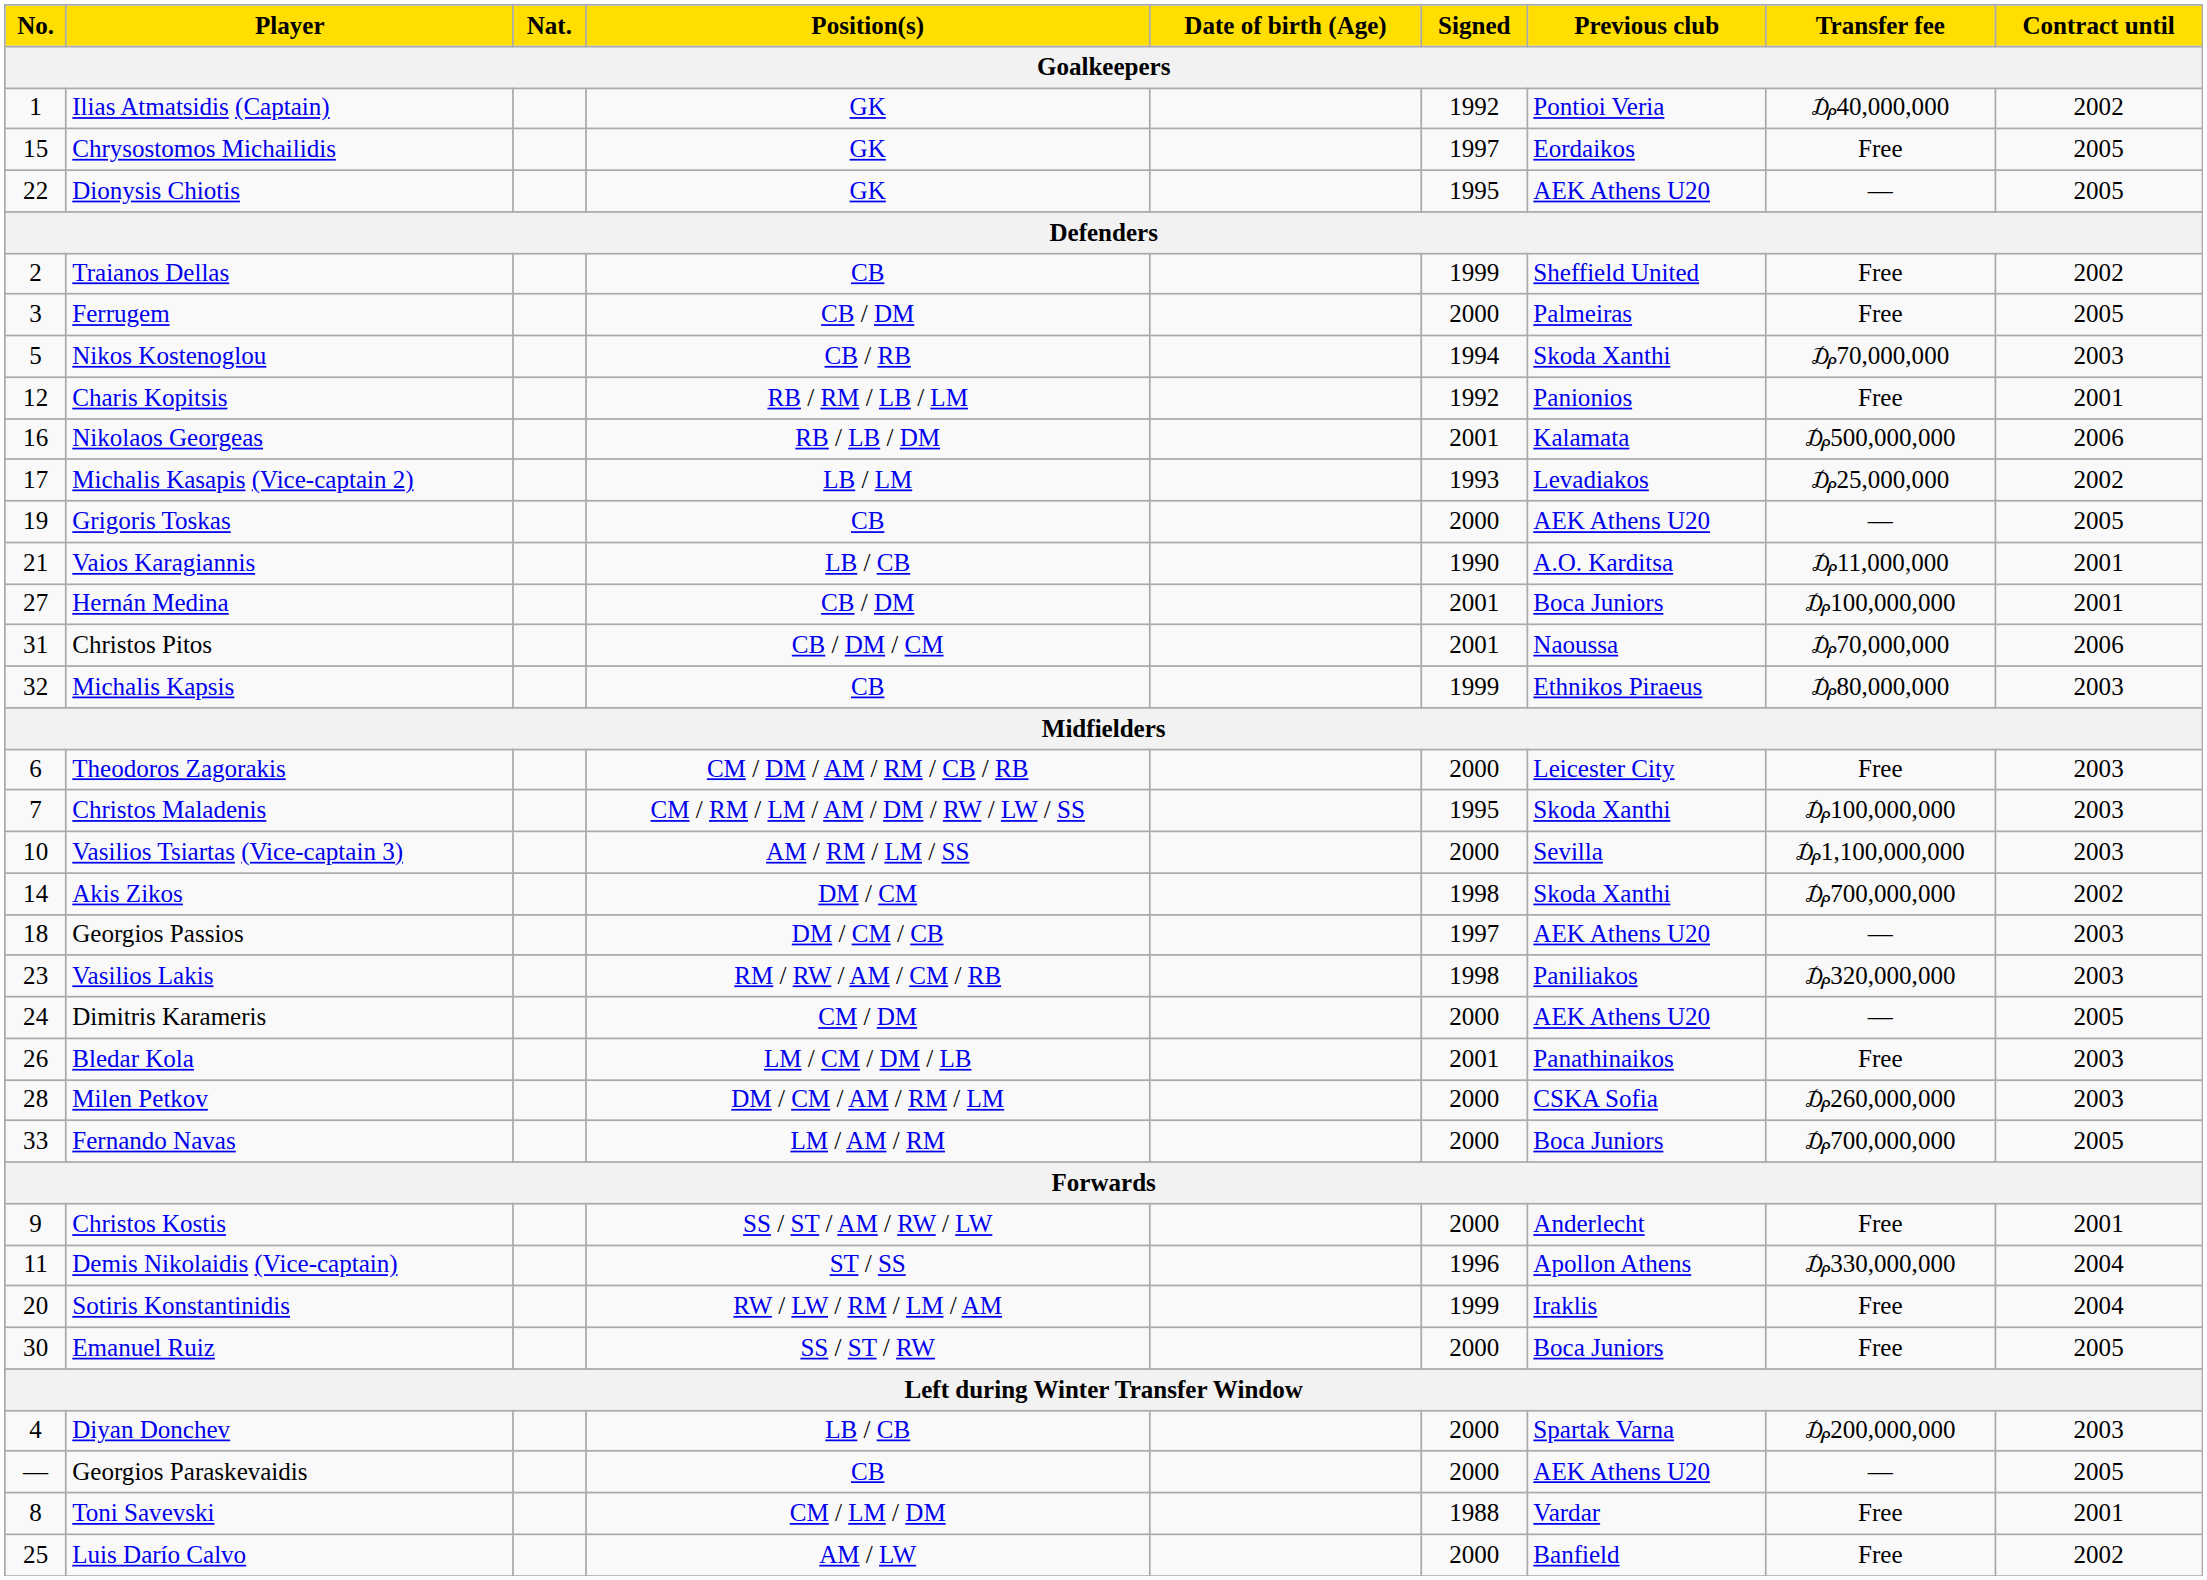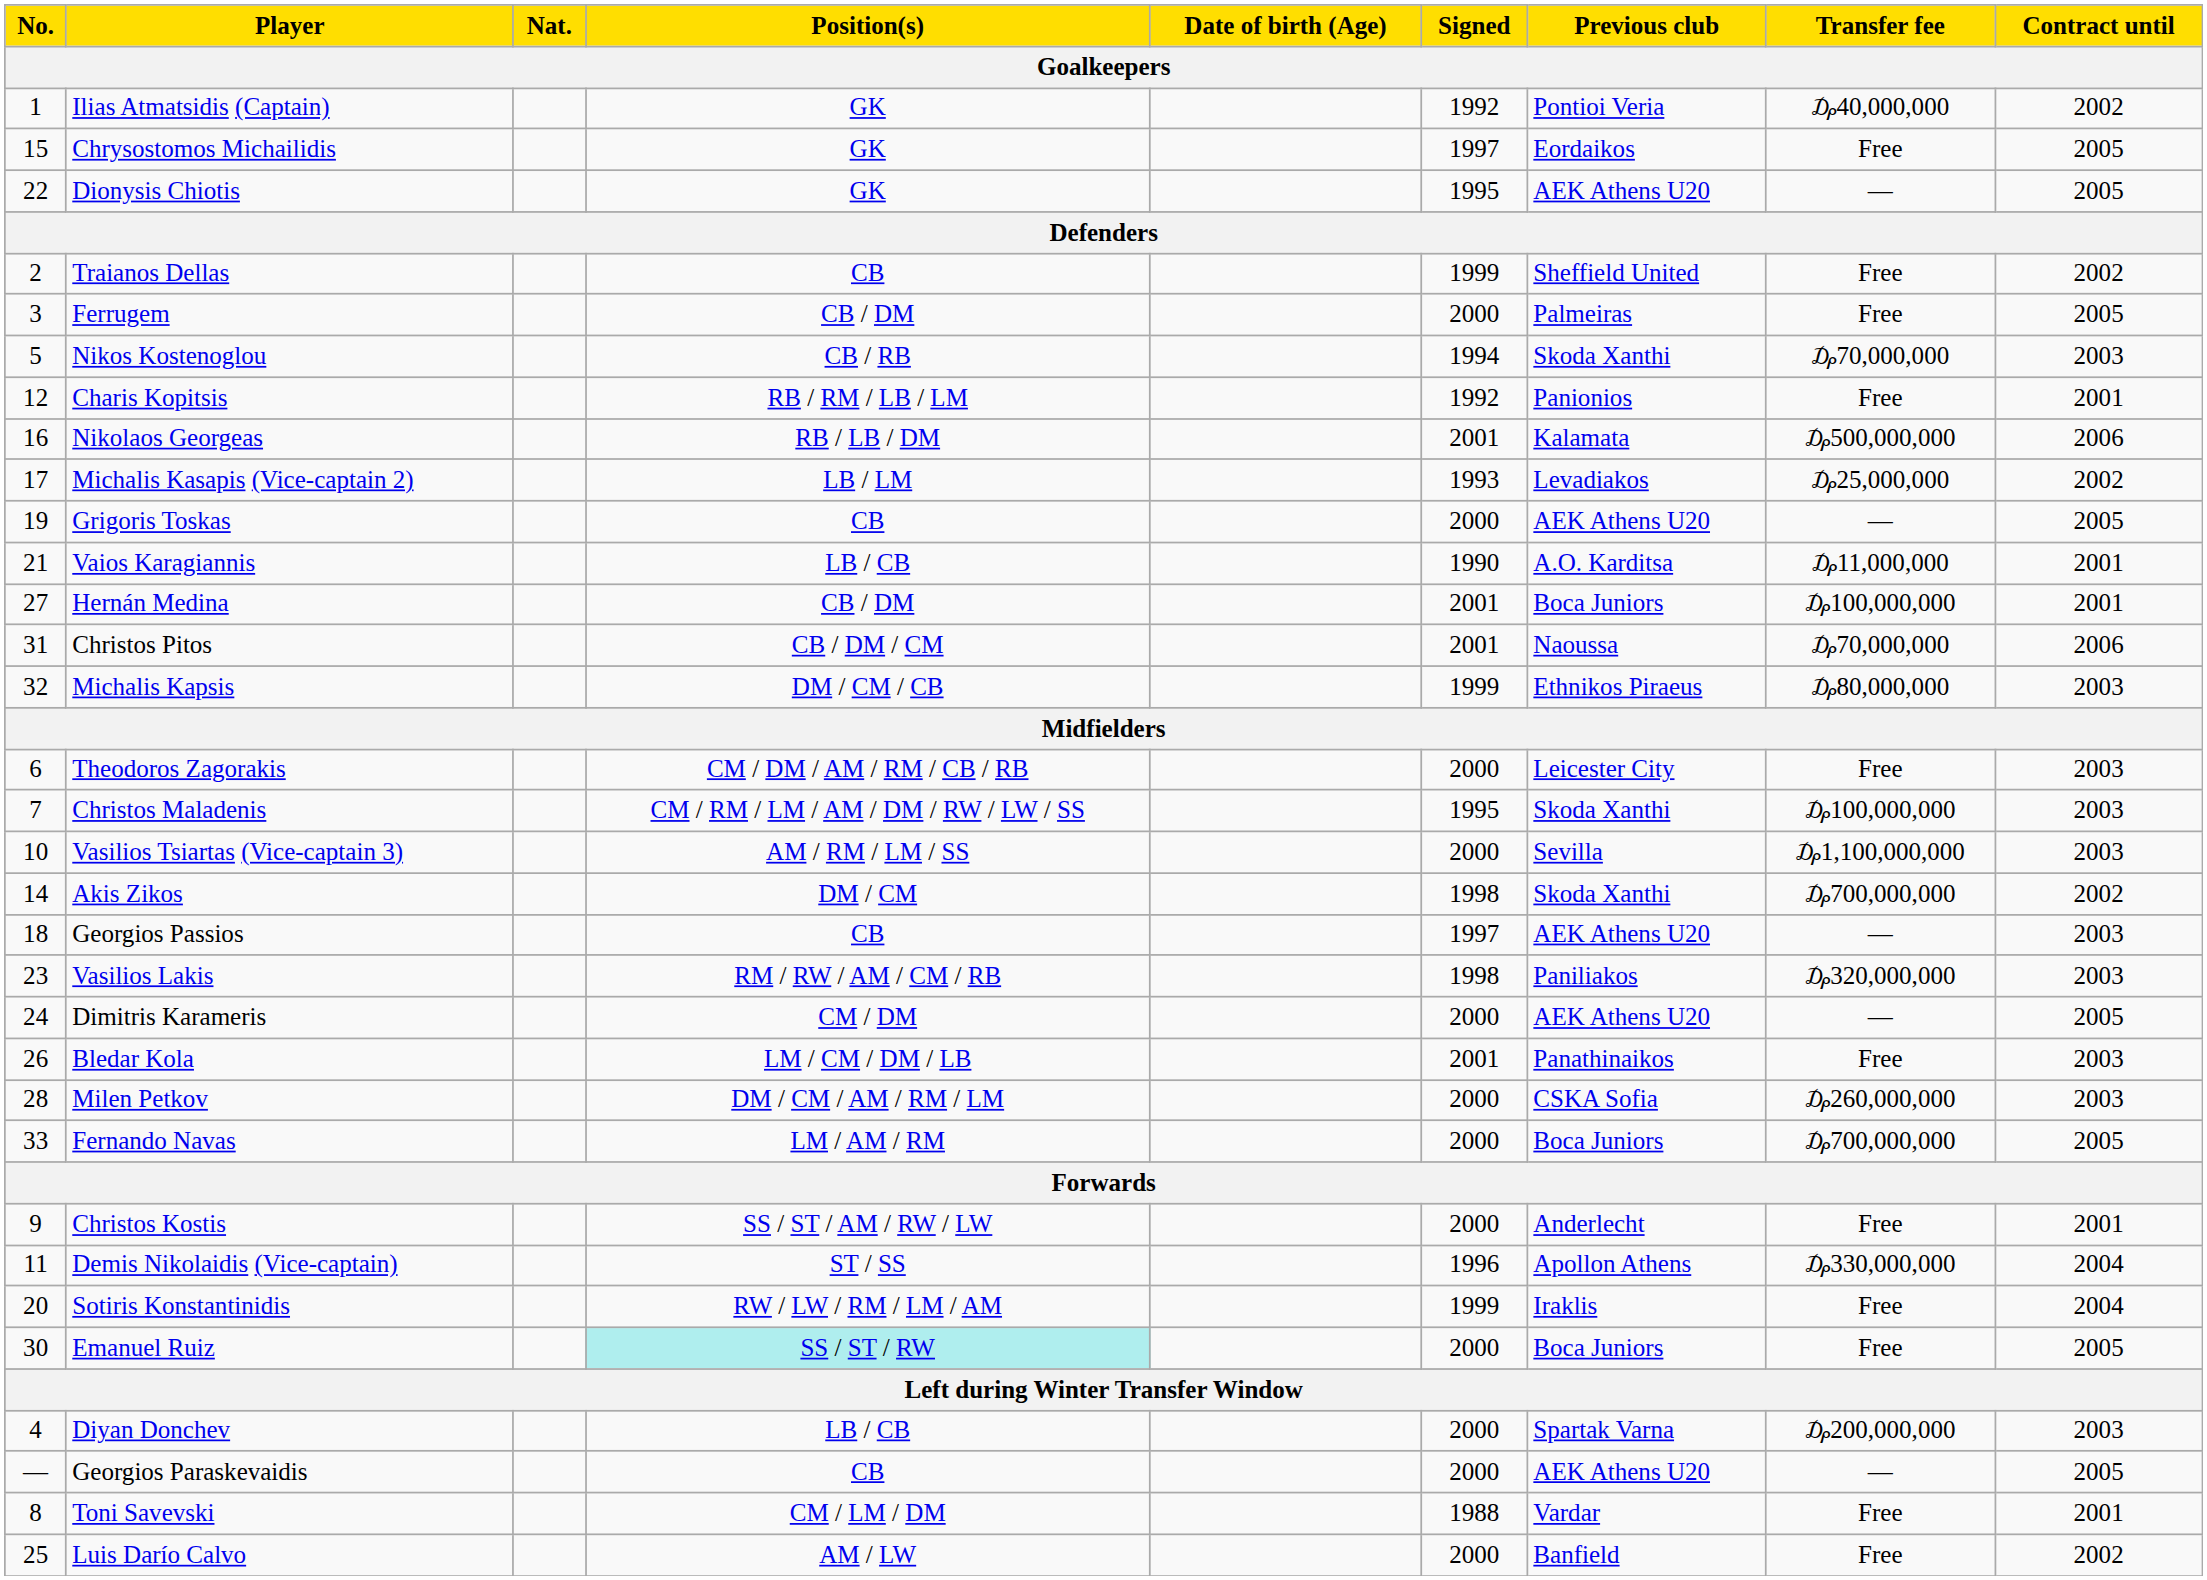(868, 686) CB -> (868, 686) DM / CM / CB
(868, 934) DM / CM / CB -> (868, 934) CB
(868, 1347) no background -> (868, 1347) paleturquoise background
